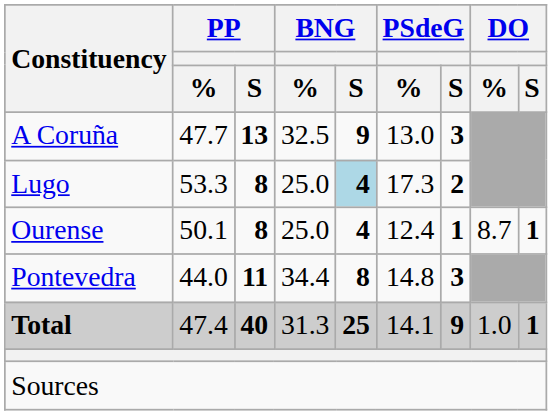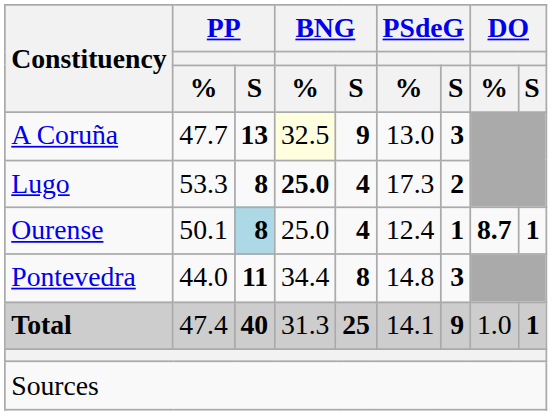(305, 135) no background -> (305, 135) lightyellow background
(305, 183) normal -> (305, 183) bold
(363, 183) lightblue background -> (363, 183) no background
(261, 230) no background -> (261, 230) lightblue background
(494, 230) normal -> (494, 230) bold
